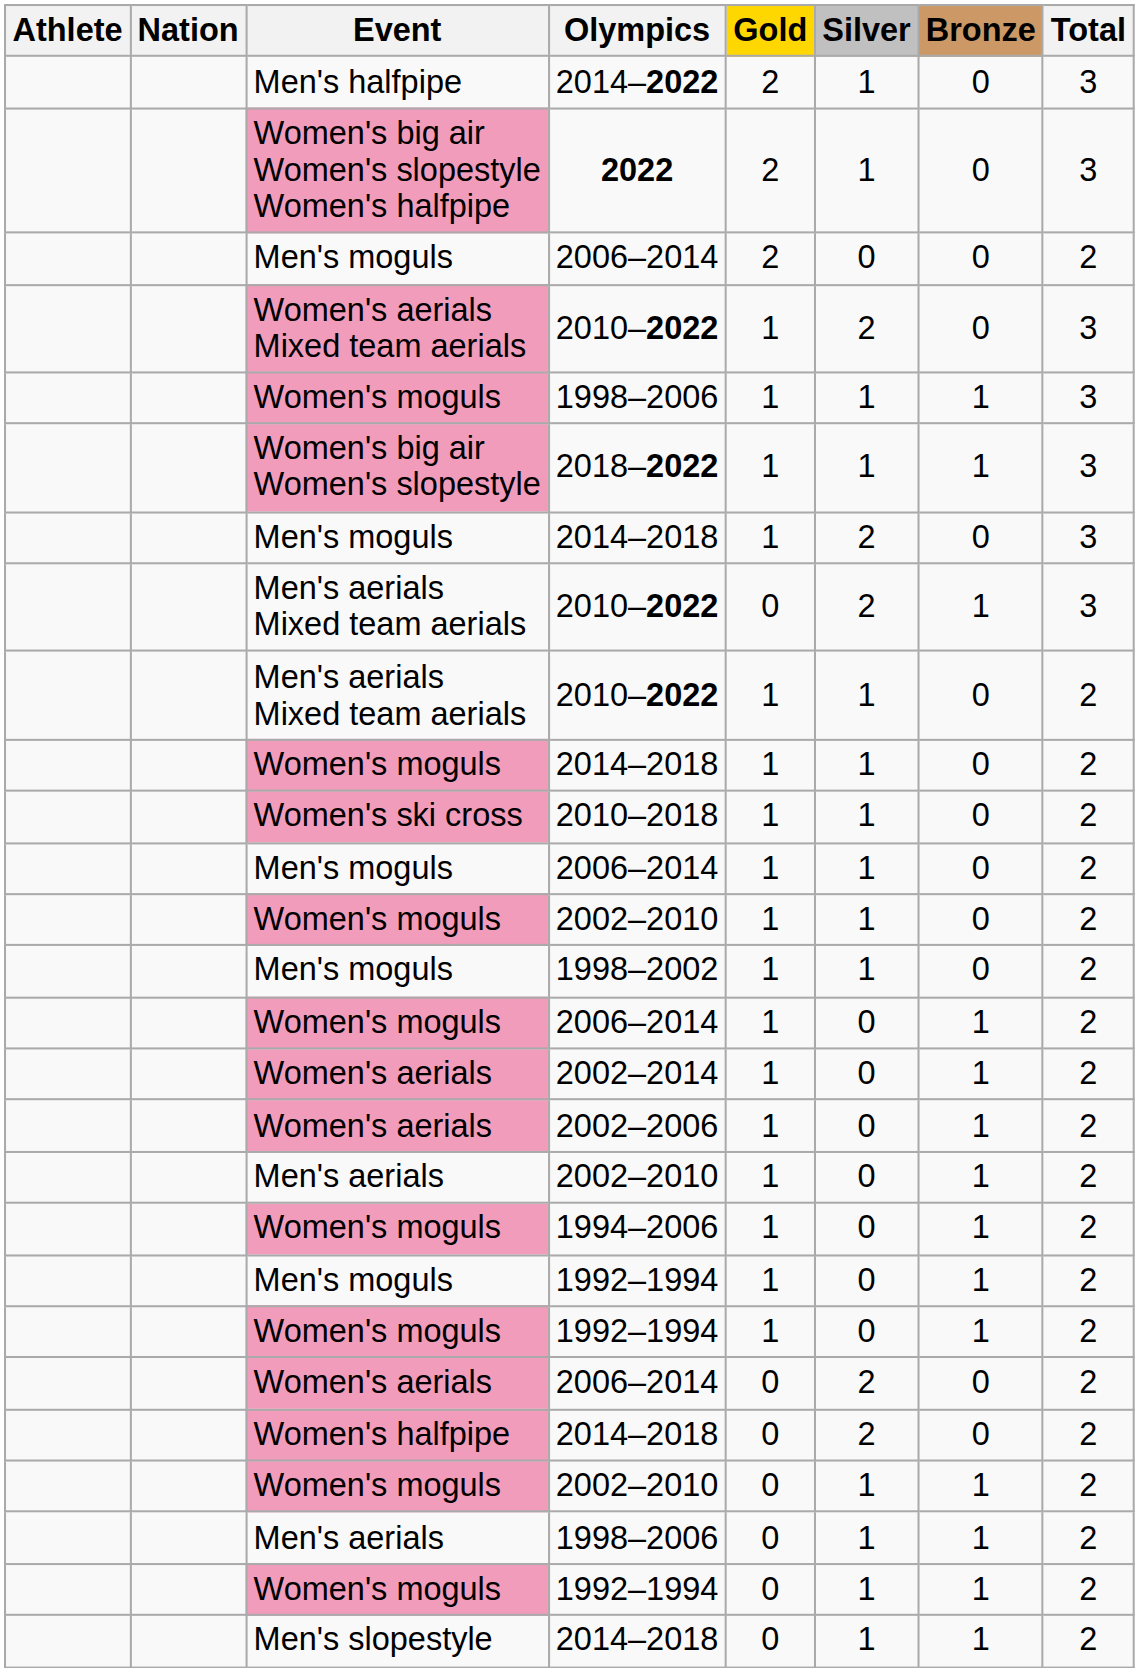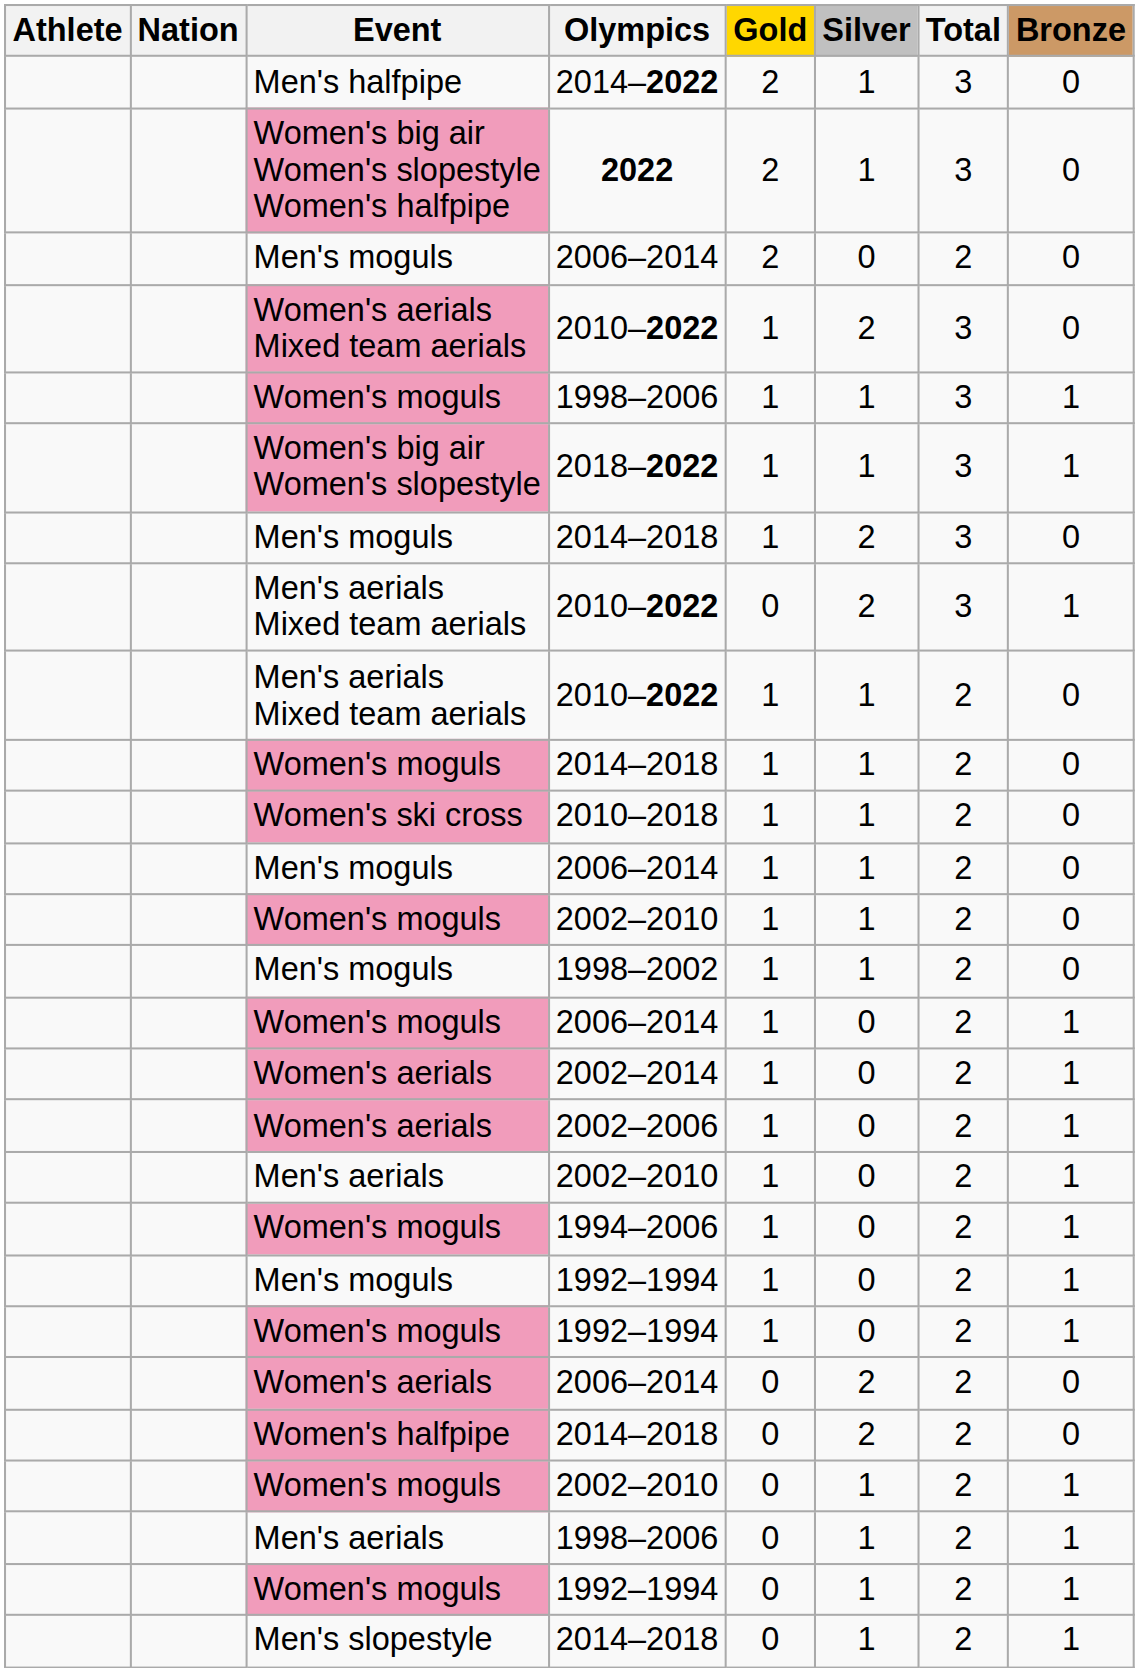columns swapped: (981, 30) <-> (1088, 30)
